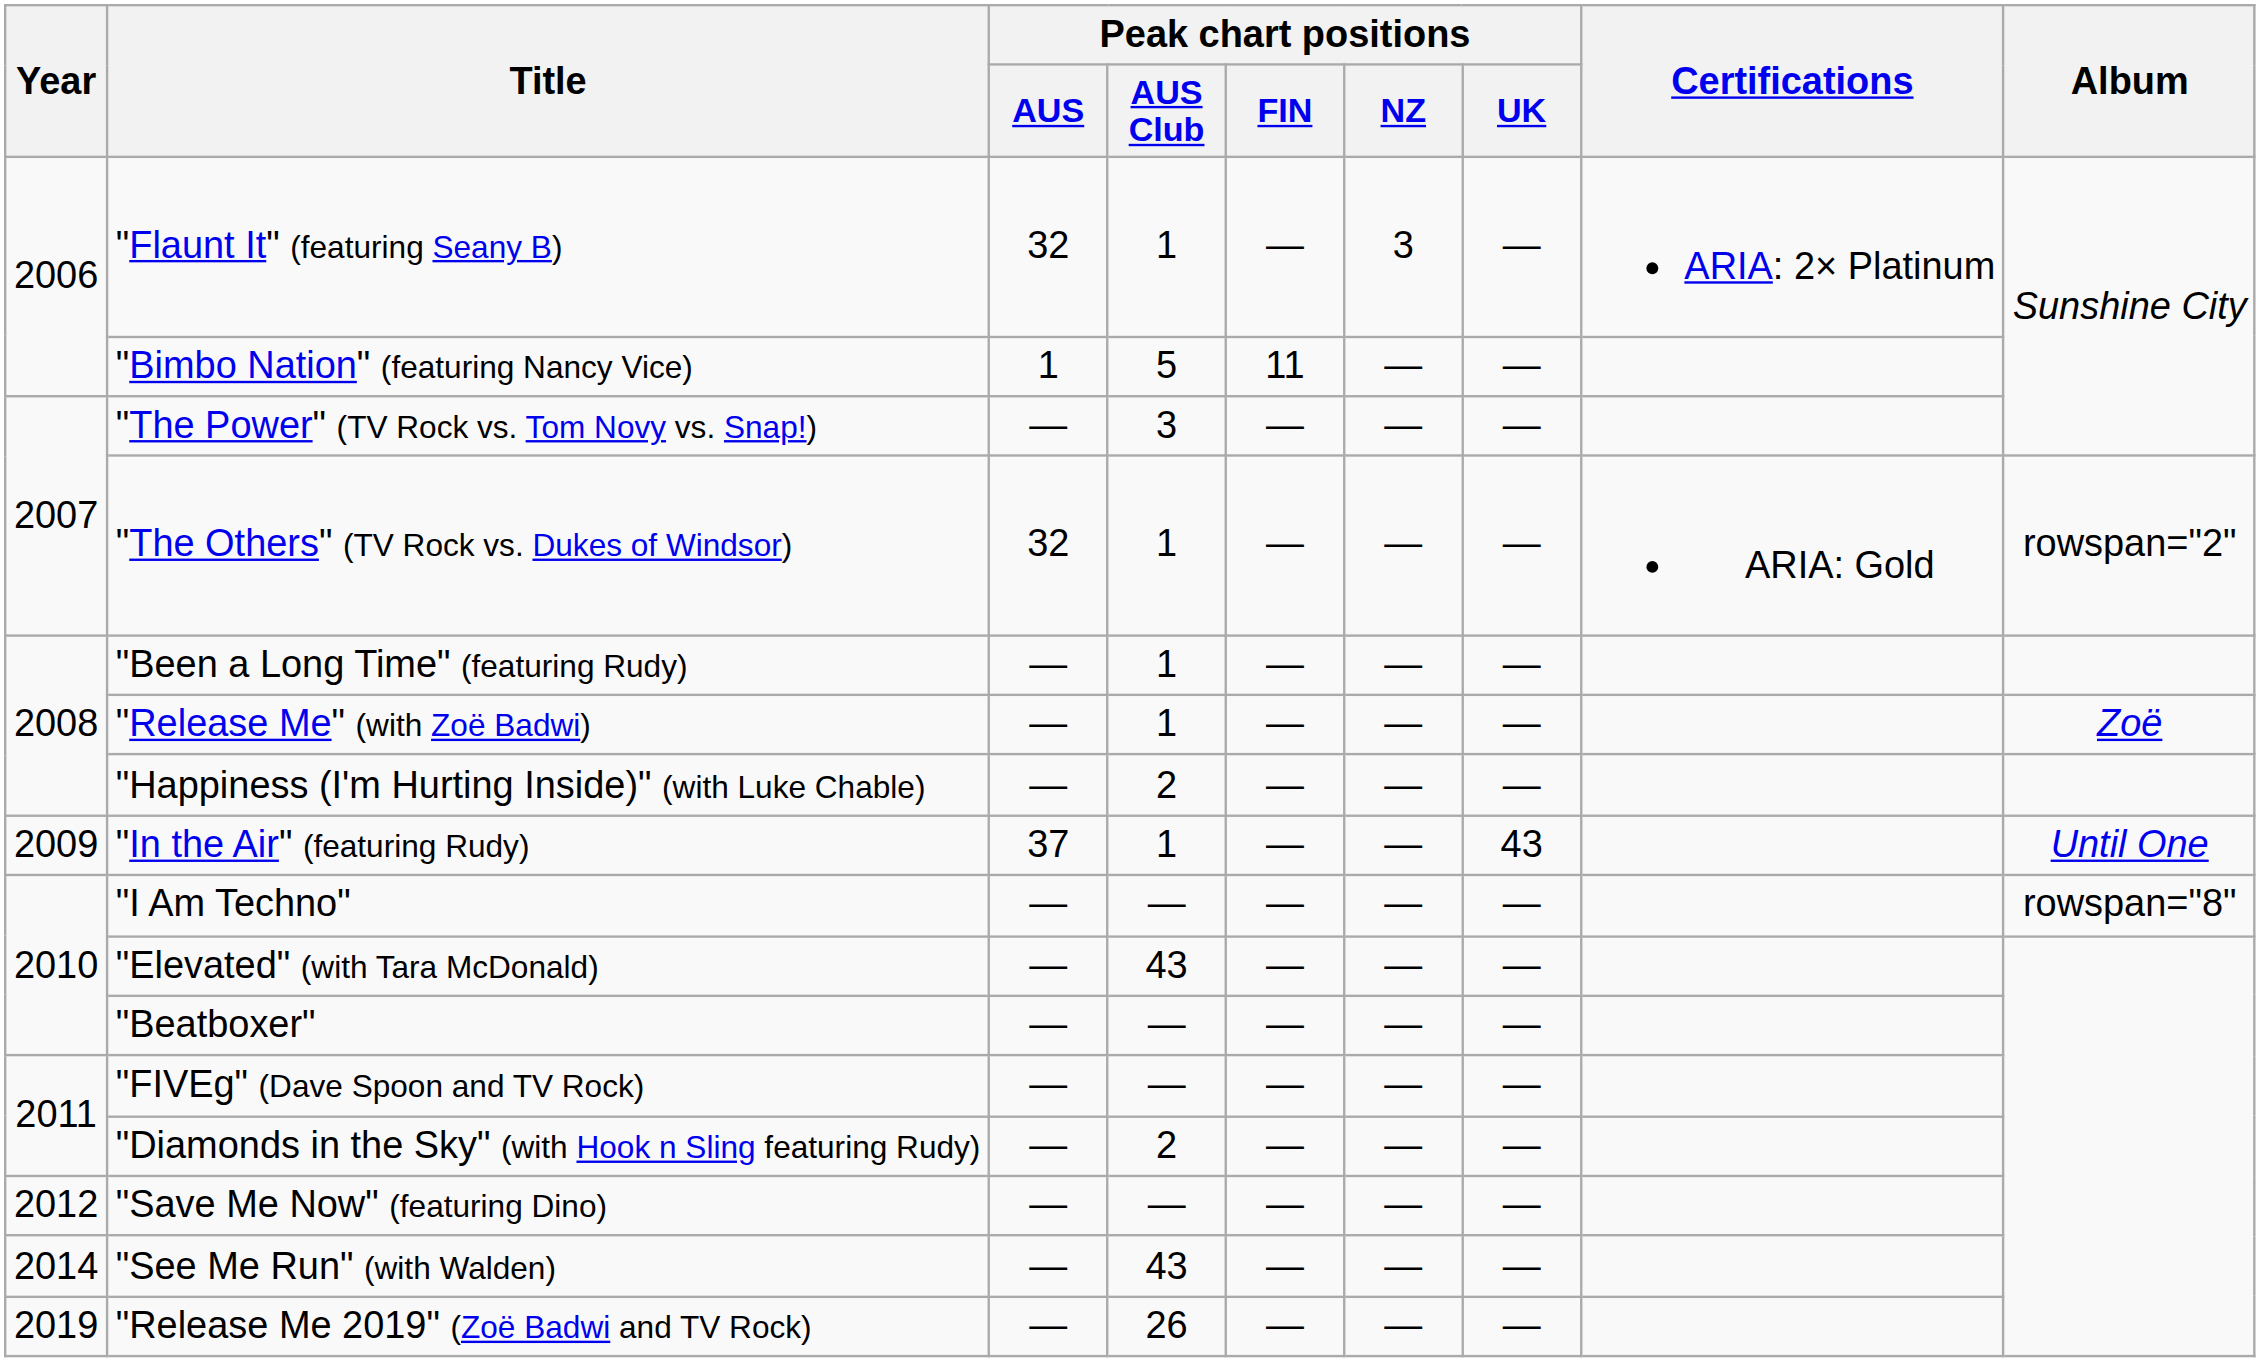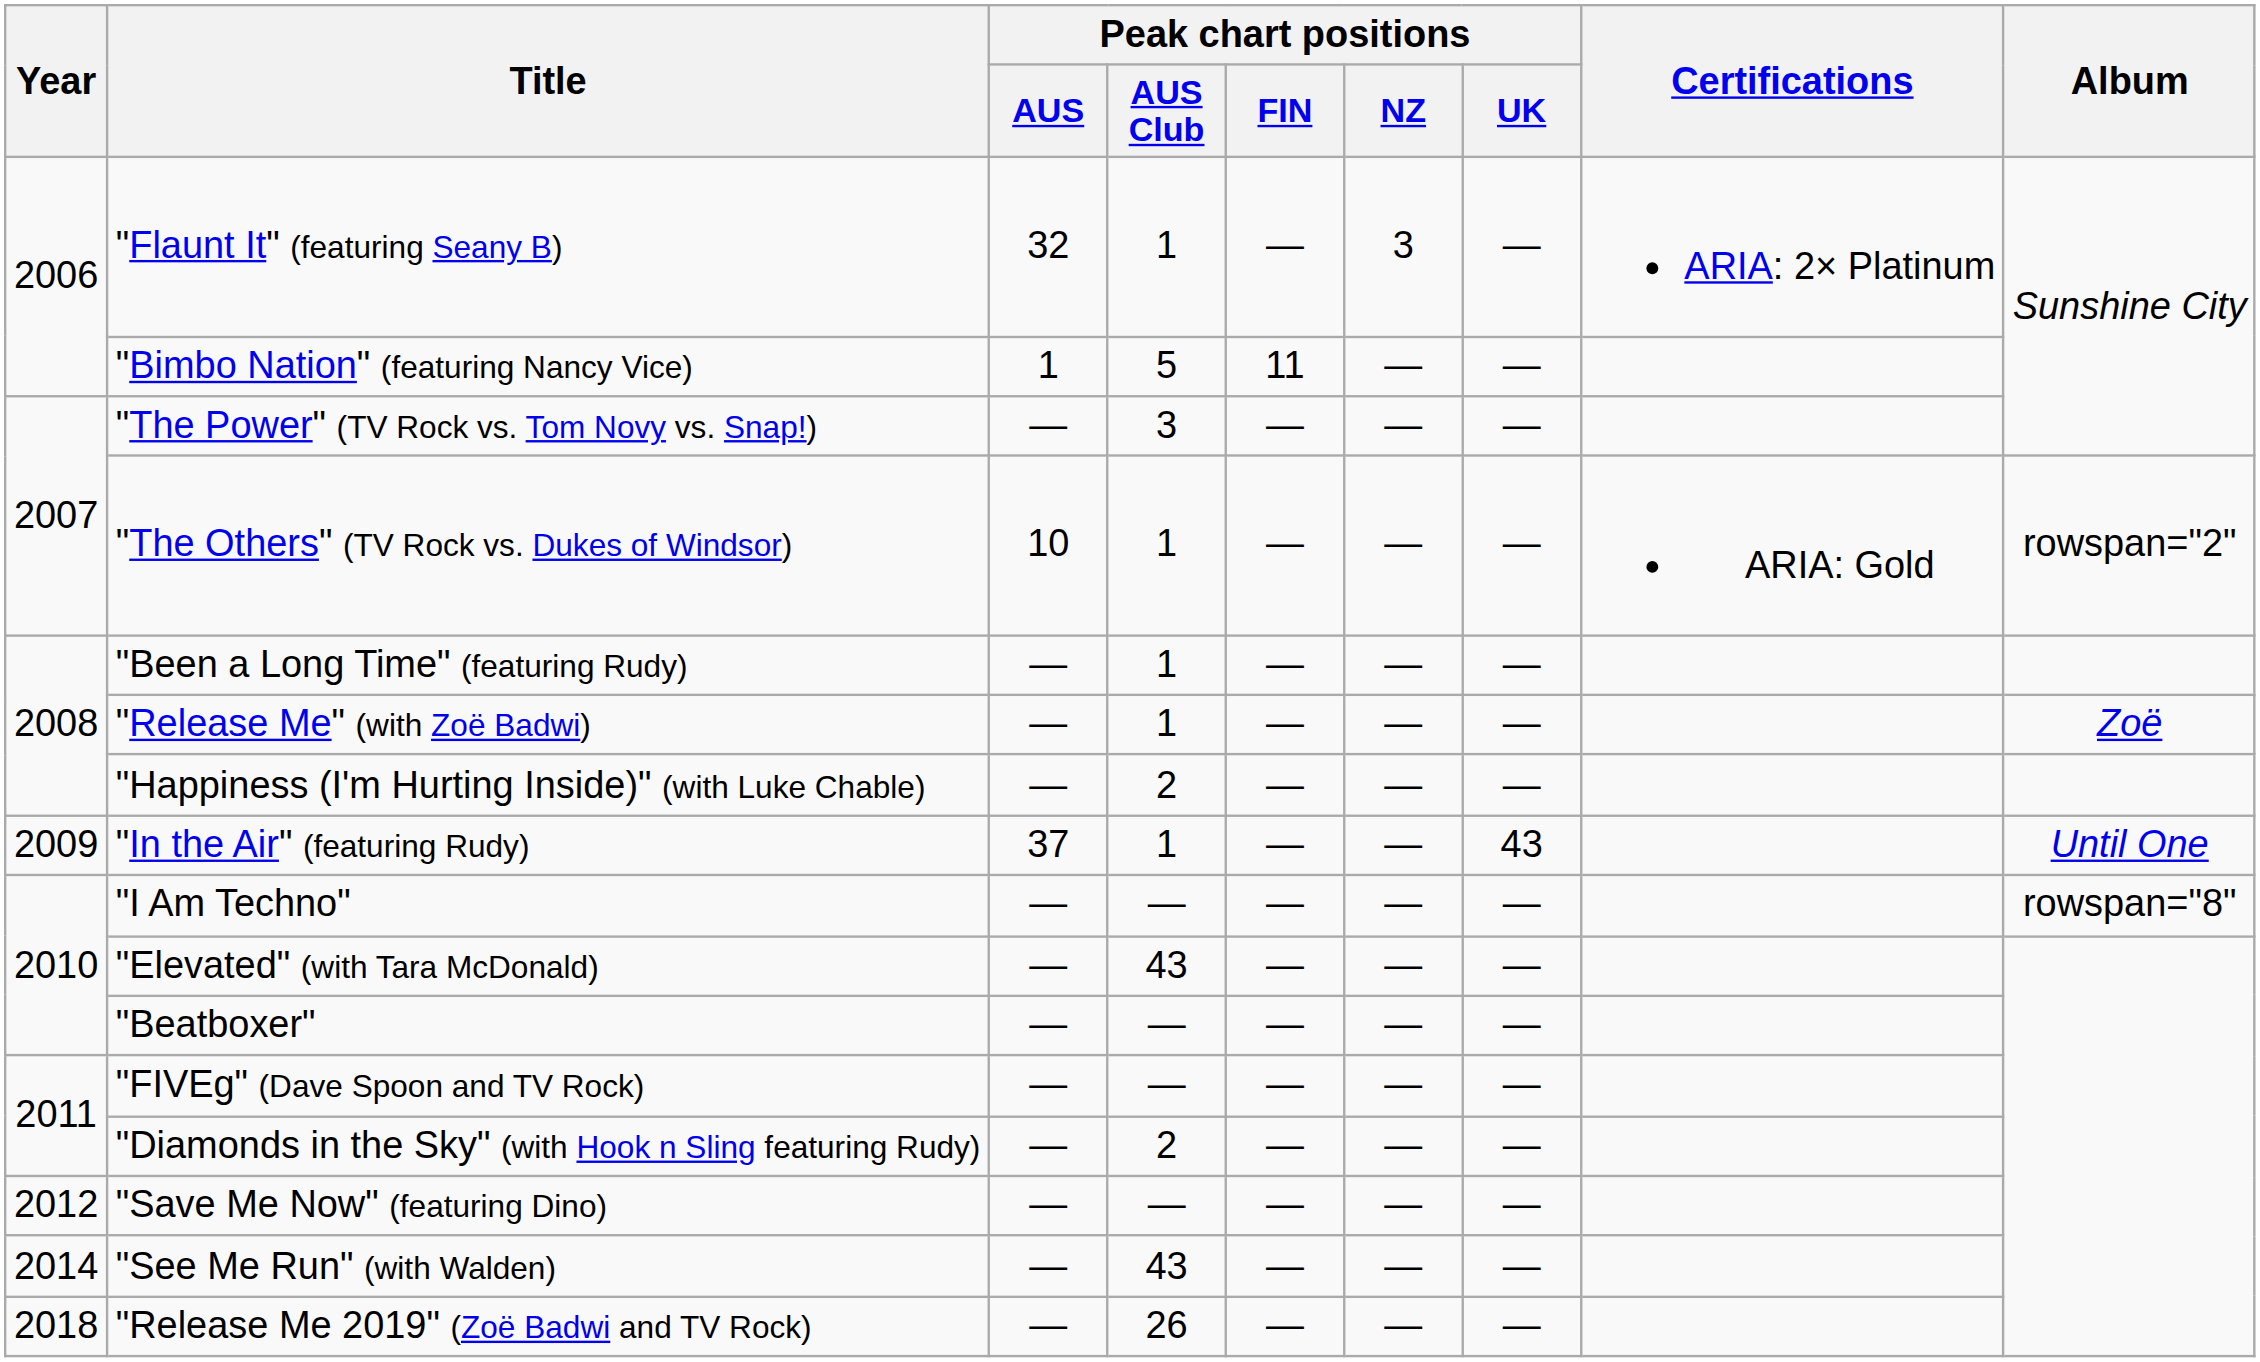(1048, 544) 32 -> (1048, 544) 10
(56, 1325) 2019 -> (56, 1325) 2018
